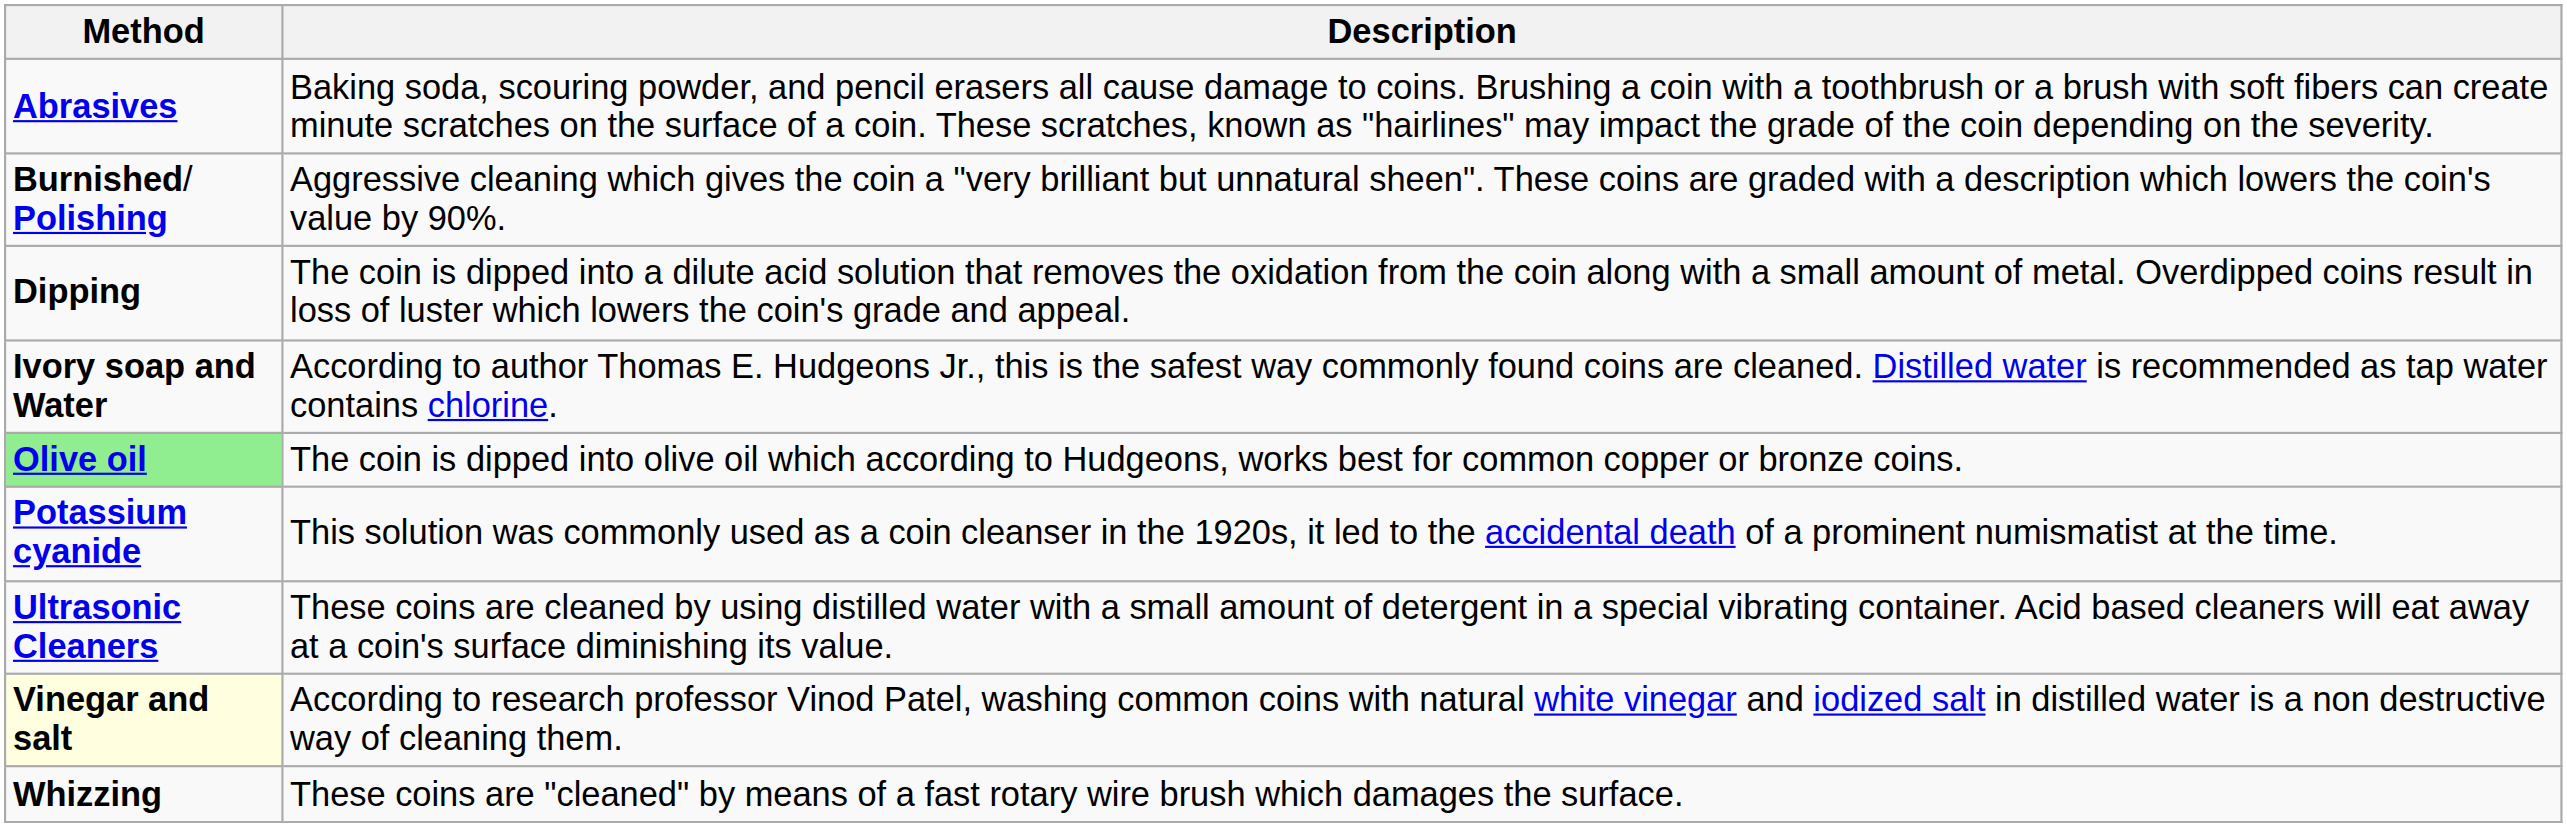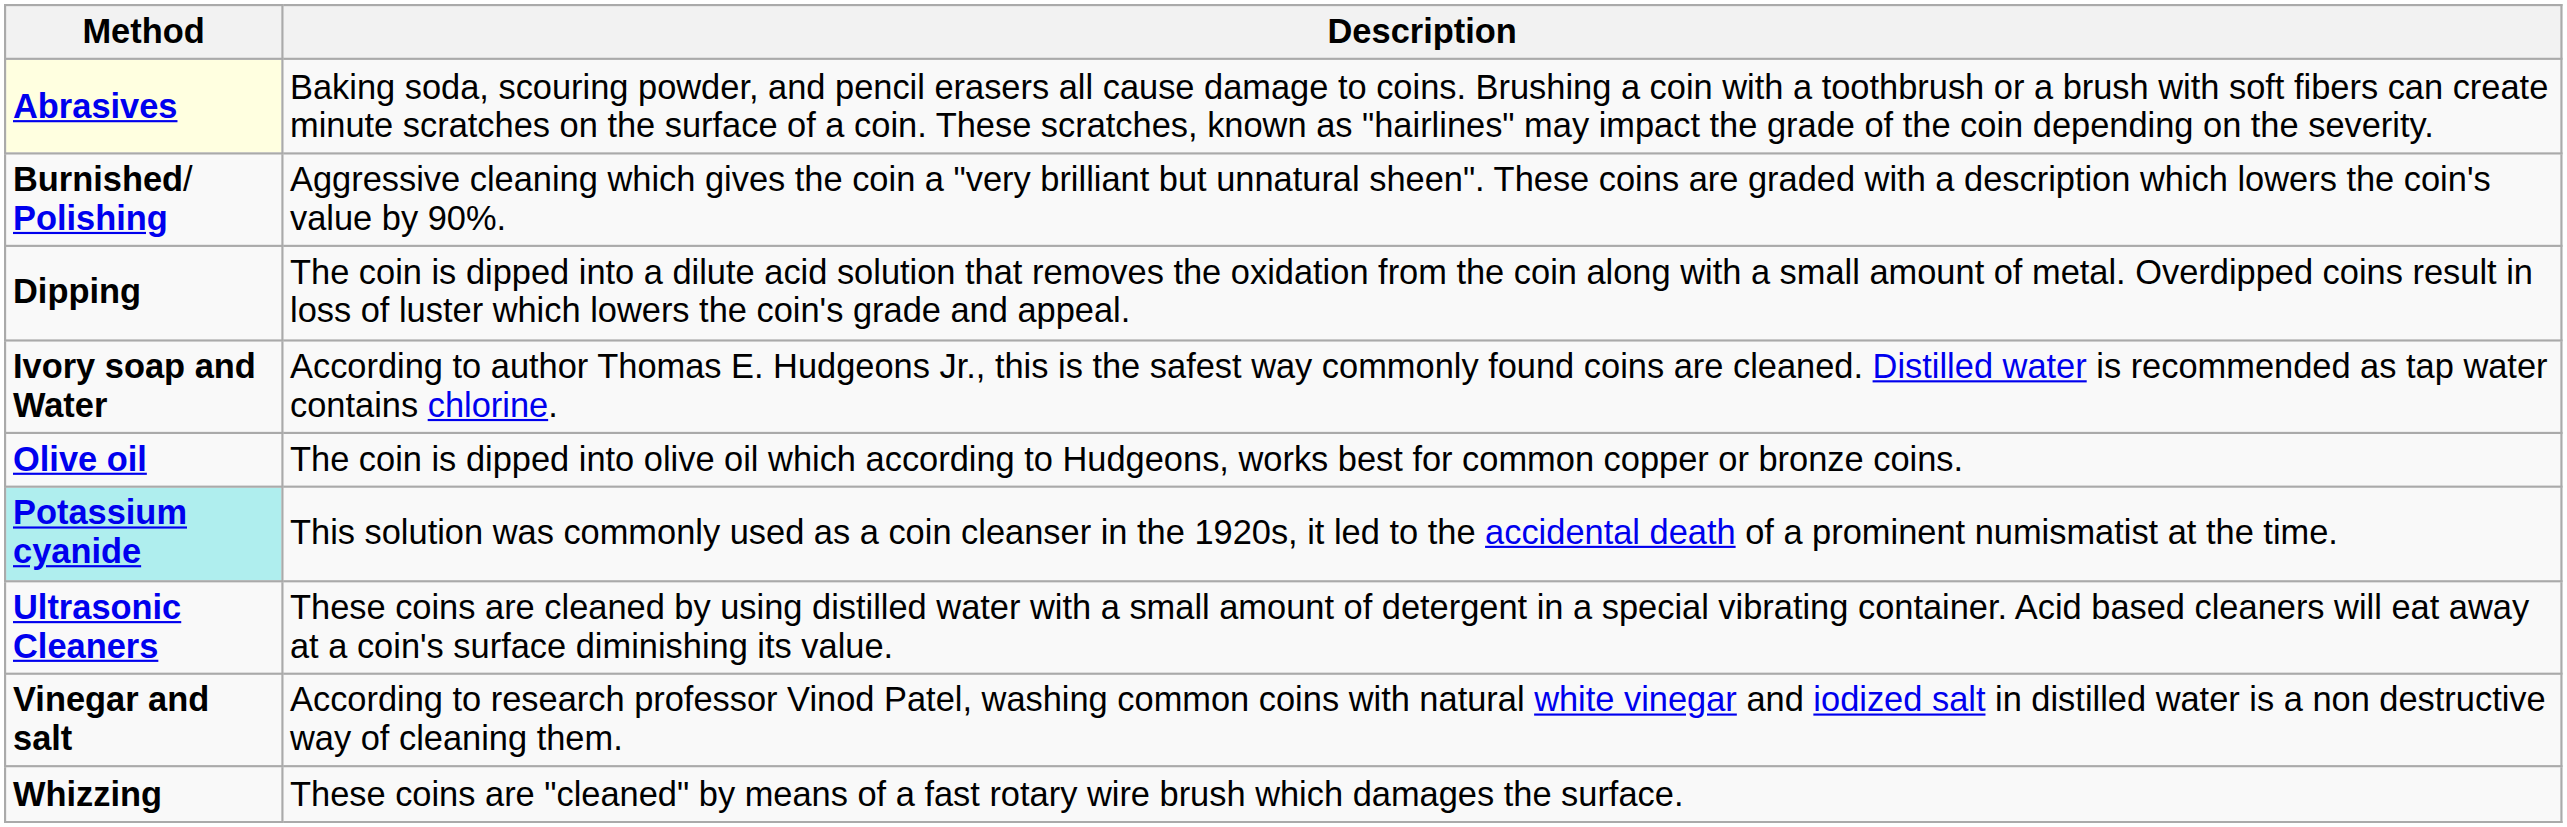(95, 105) no background -> (95, 105) lightyellow background
(80, 459) lightgreen background -> (80, 459) no background
(100, 533) no background -> (100, 533) paleturquoise background
(111, 719) lightyellow background -> (111, 719) no background
